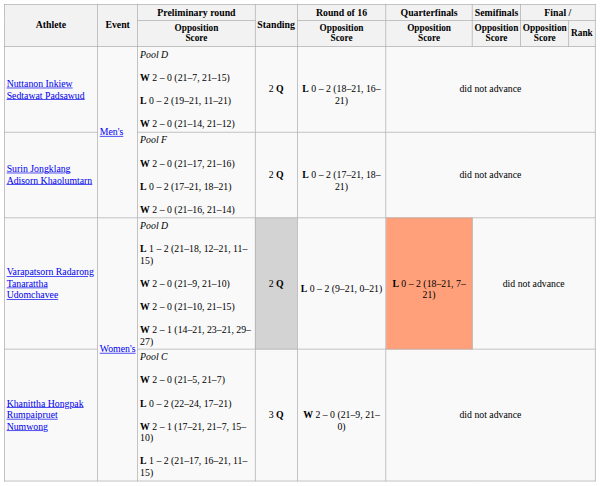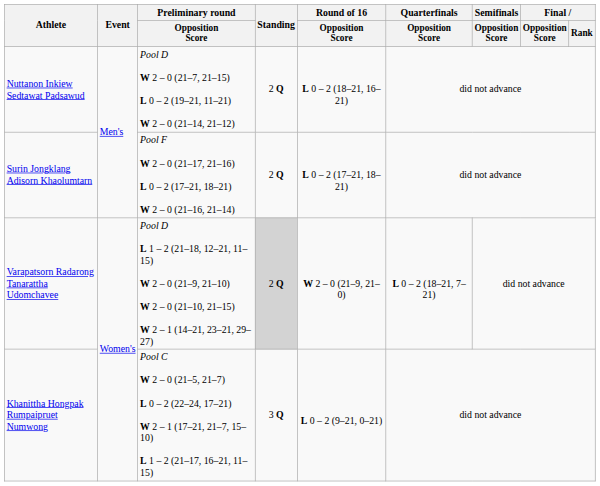(342, 289) L 0 – 2 (9–21, 0–21) -> (342, 289) W 2 – 0 (21–9, 21–0)
(429, 289) lightsalmon background -> (429, 289) no background
(342, 421) W 2 – 0 (21–9, 21–0) -> (342, 421) L 0 – 2 (9–21, 0–21)
